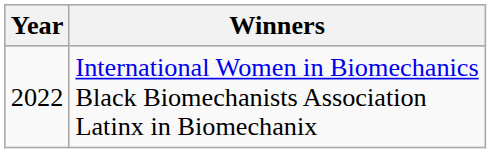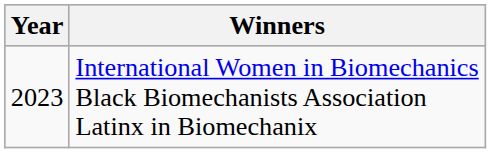(37, 96) 2022 -> (37, 96) 2023
